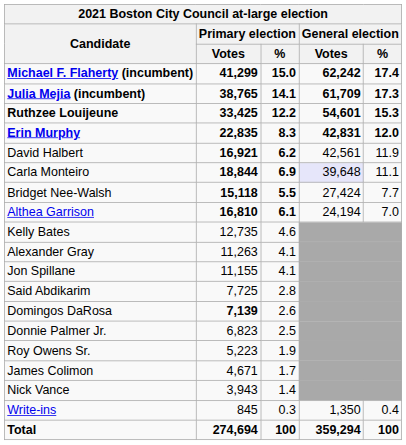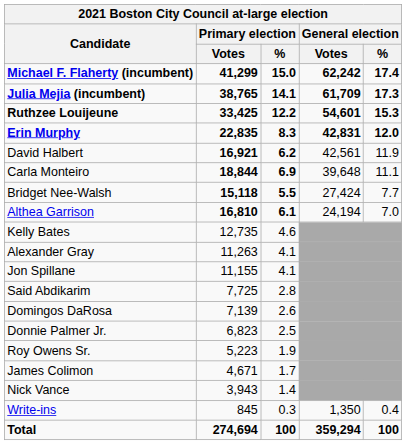(342, 172) lavender background -> (342, 172) no background
(242, 311) bold -> (242, 311) normal
